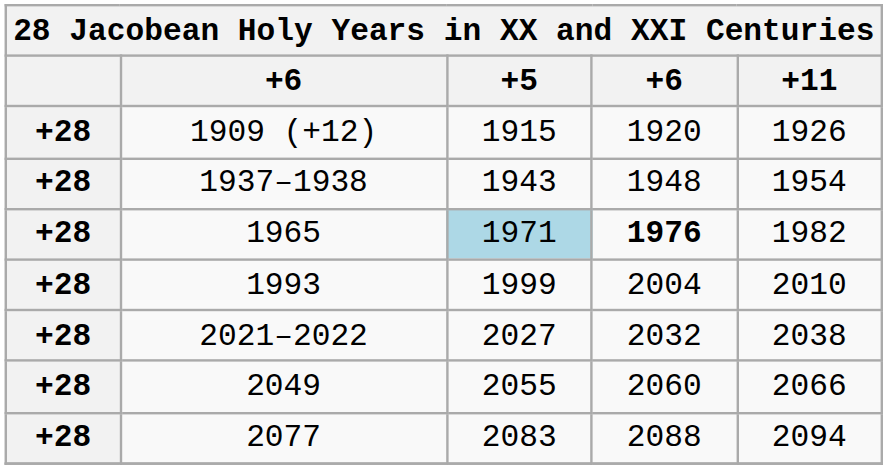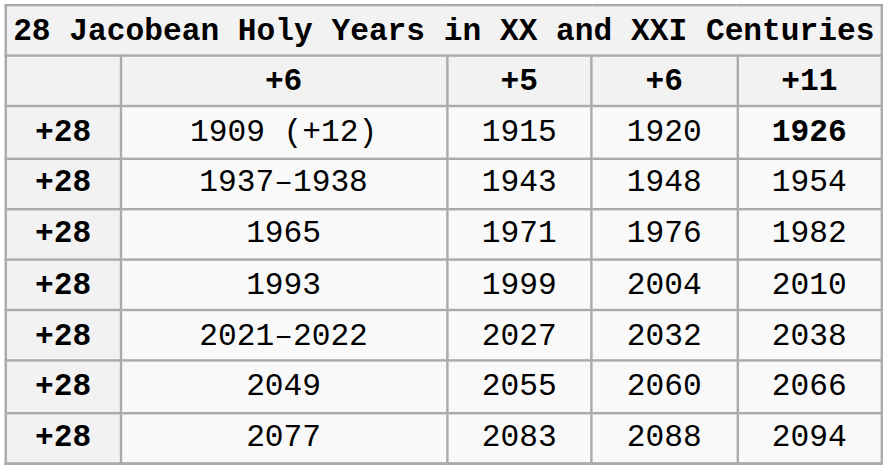(809, 132) normal -> (809, 132) bold
(519, 234) lightblue background -> (519, 234) no background
(664, 234) bold -> (664, 234) normal
